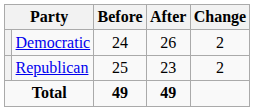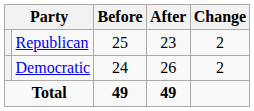rows swapped: (53, 42) <-> (52, 67)
